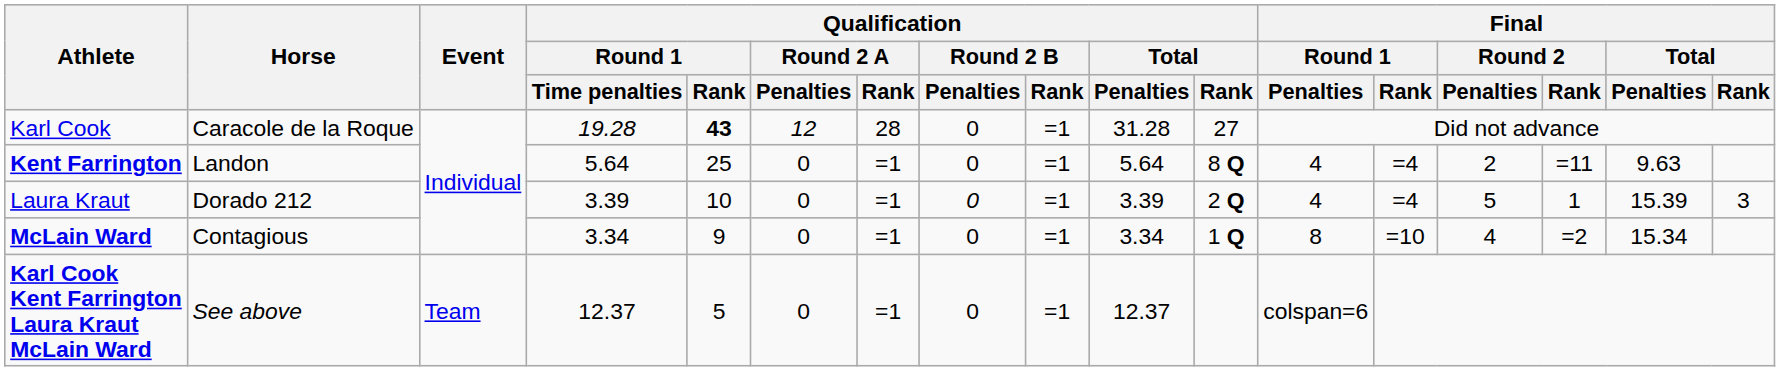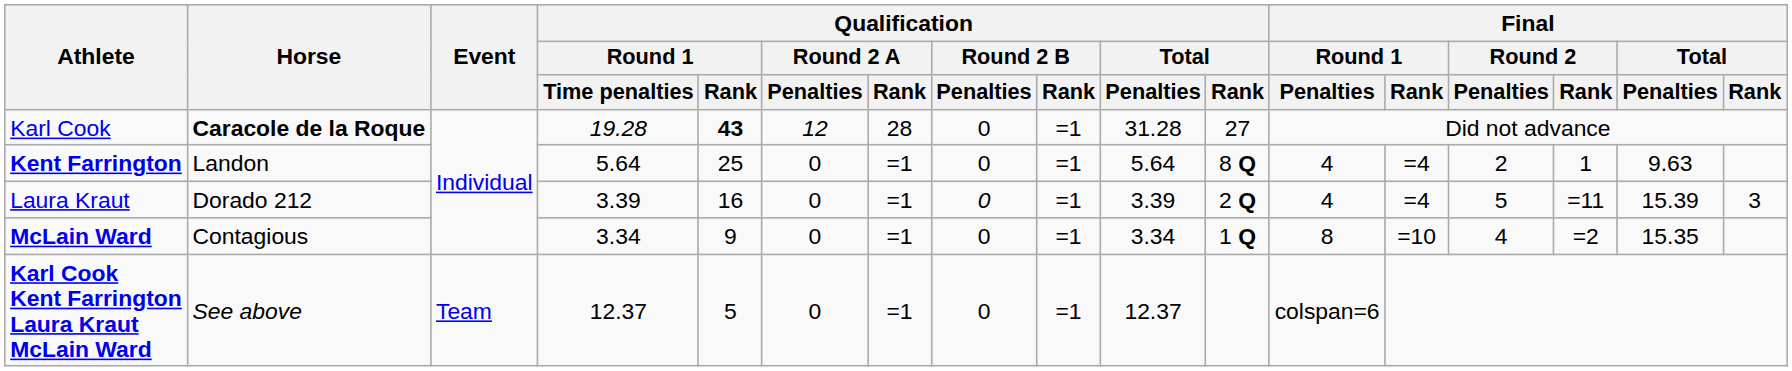(303, 128) normal -> (309, 128) bold
(1574, 164) =11 -> (1586, 164) 1
(719, 200) 10 -> (730, 200) 16
(1574, 200) 1 -> (1586, 200) =11
(1659, 236) 15.34 -> (1670, 236) 15.35
